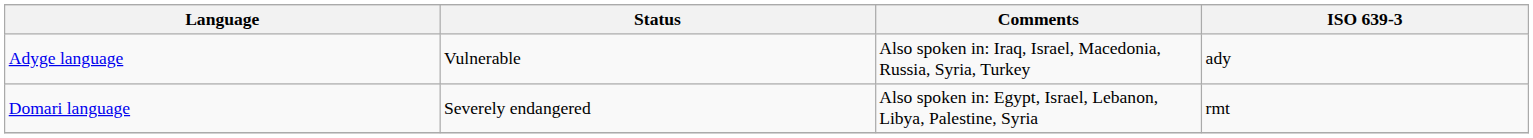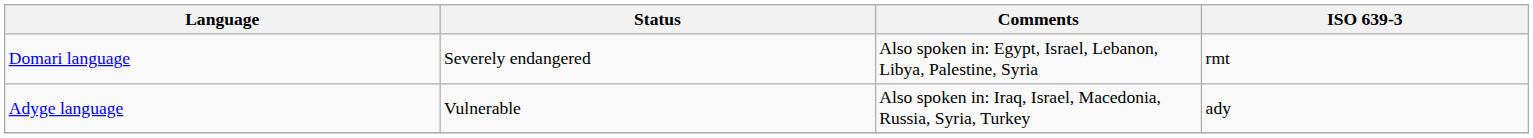rows swapped: (66, 58) <-> (69, 108)
